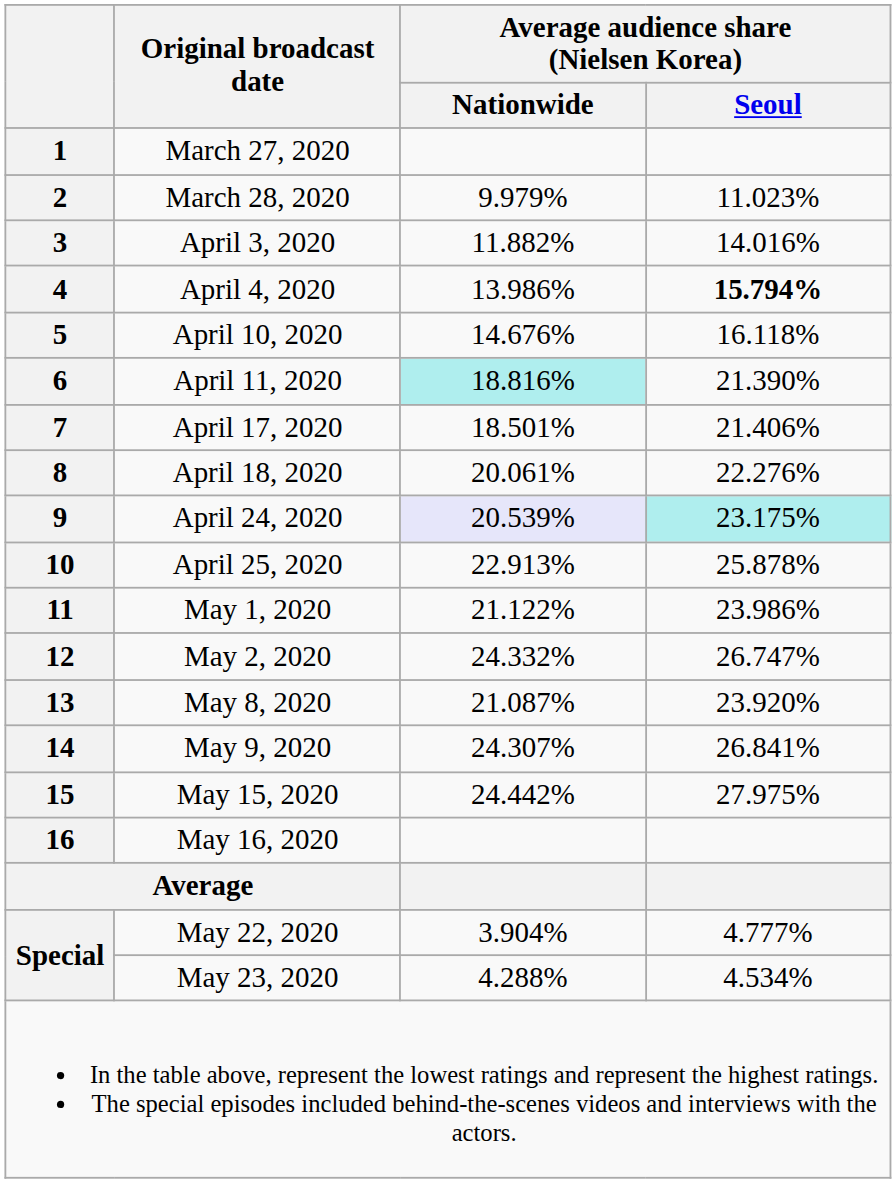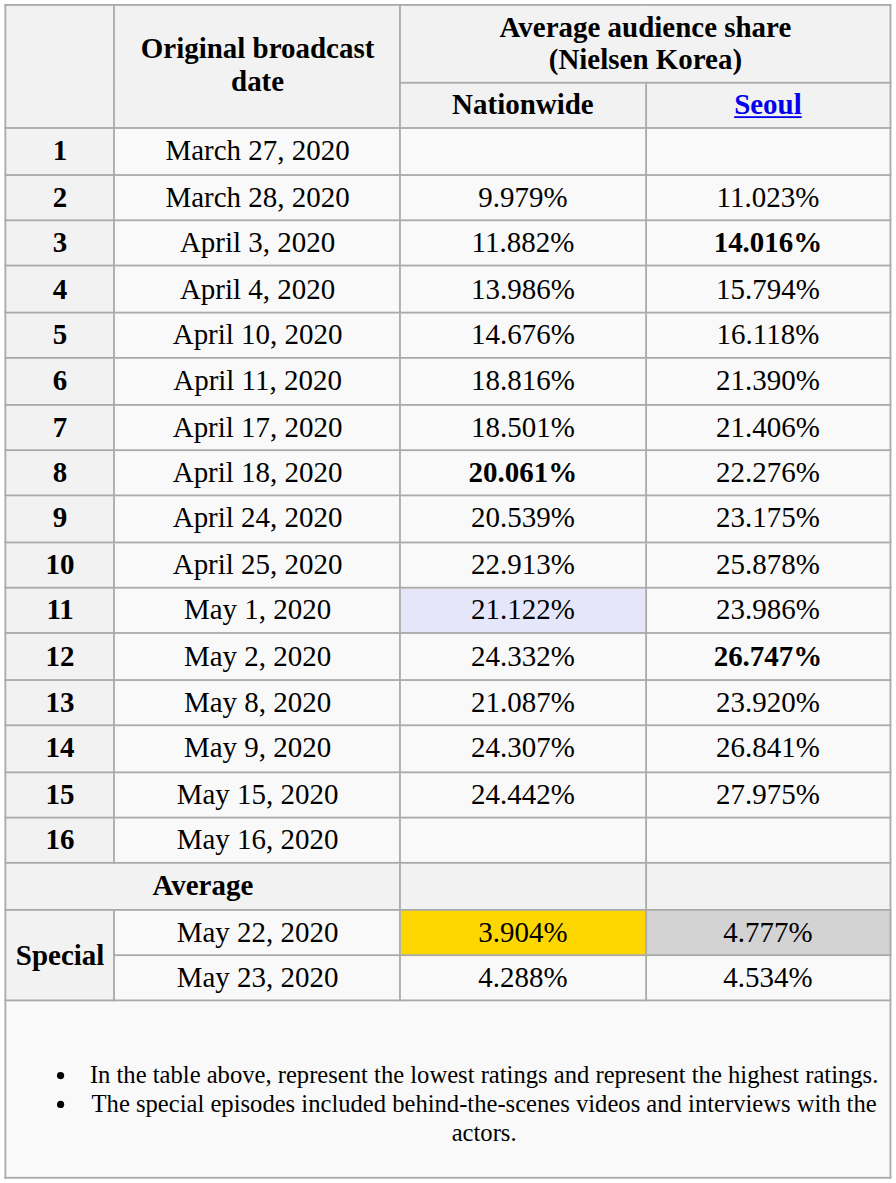(768, 242) normal -> (768, 242) bold
(768, 288) bold -> (768, 288) normal
(523, 380) paleturquoise background -> (523, 380) no background
(523, 472) normal -> (523, 472) bold
(523, 518) lavender background -> (523, 518) no background
(768, 518) paleturquoise background -> (768, 518) no background
(523, 610) no background -> (523, 610) lavender background
(768, 656) normal -> (768, 656) bold
(523, 931) no background -> (523, 931) gold background
(768, 931) no background -> (768, 931) lightgrey background
